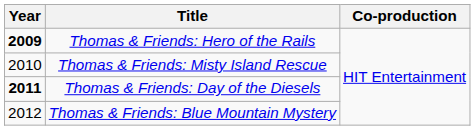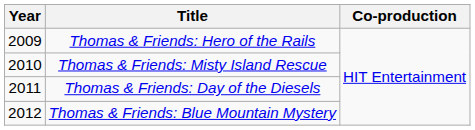(25, 40) bold -> (25, 40) normal
(25, 88) bold -> (25, 88) normal
